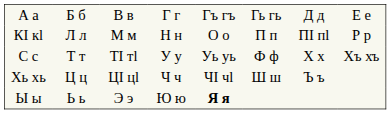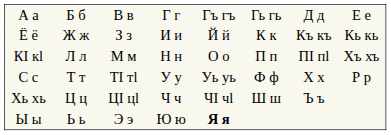+ row: (28, 36)
(361, 36) Р р -> (361, 56) Хъ хъ
(361, 56) Хъ хъ -> (361, 77) Р р
